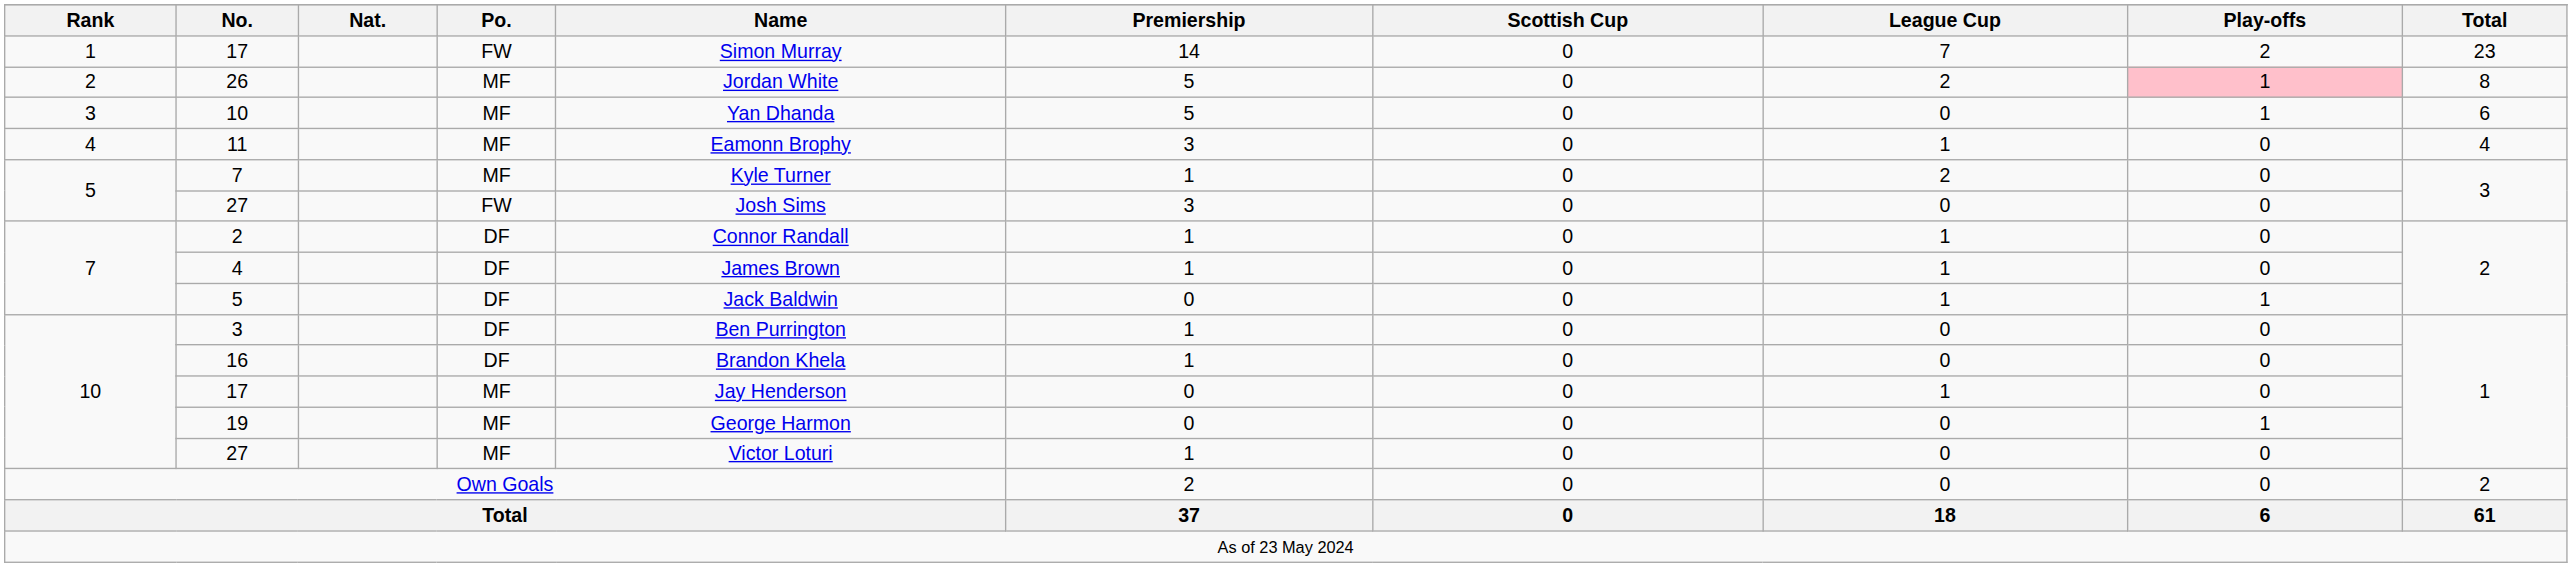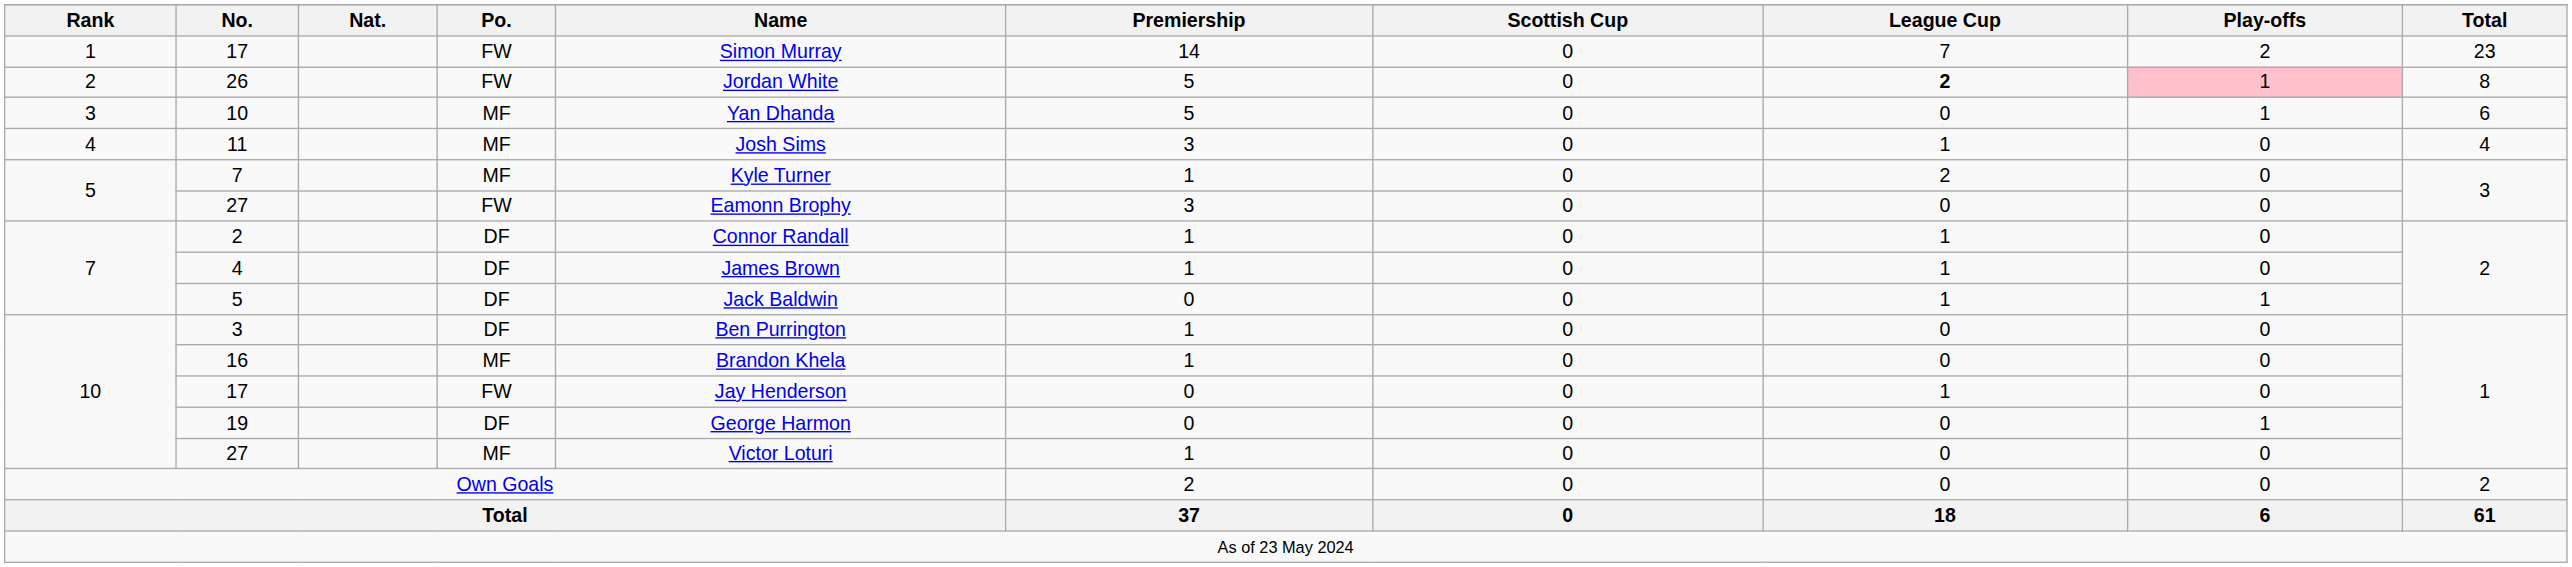(497, 82) MF -> (497, 82) FW
(1945, 82) normal -> (1945, 82) bold
(781, 144) Eamonn Brophy -> (781, 144) Josh Sims
(781, 206) Josh Sims -> (781, 206) Eamonn Brophy
(497, 361) DF -> (497, 361) MF
(497, 392) MF -> (497, 392) FW
(497, 423) MF -> (497, 423) DF
